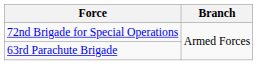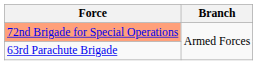(93, 32) no background -> (93, 32) lightsalmon background
